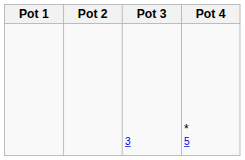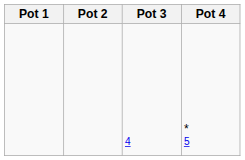(128, 142) 3 -> (128, 142) 4
